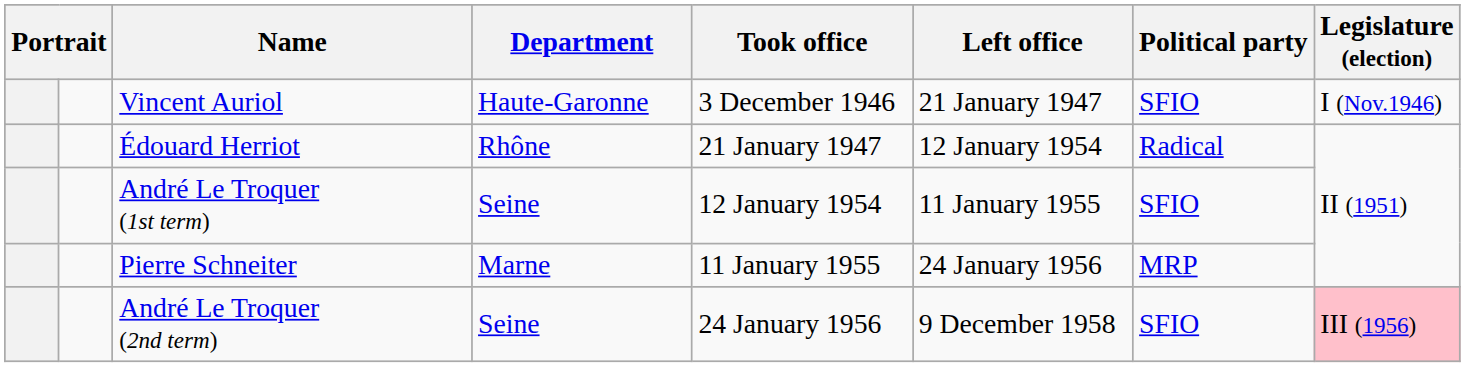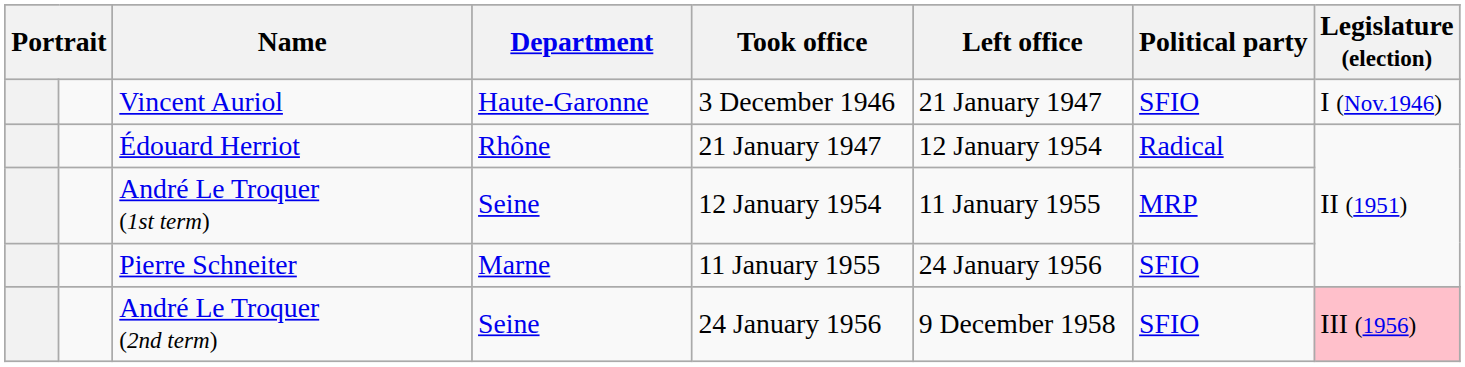(1169, 204) SFIO -> (1168, 204) MRP
(1168, 264) MRP -> (1169, 264) SFIO
